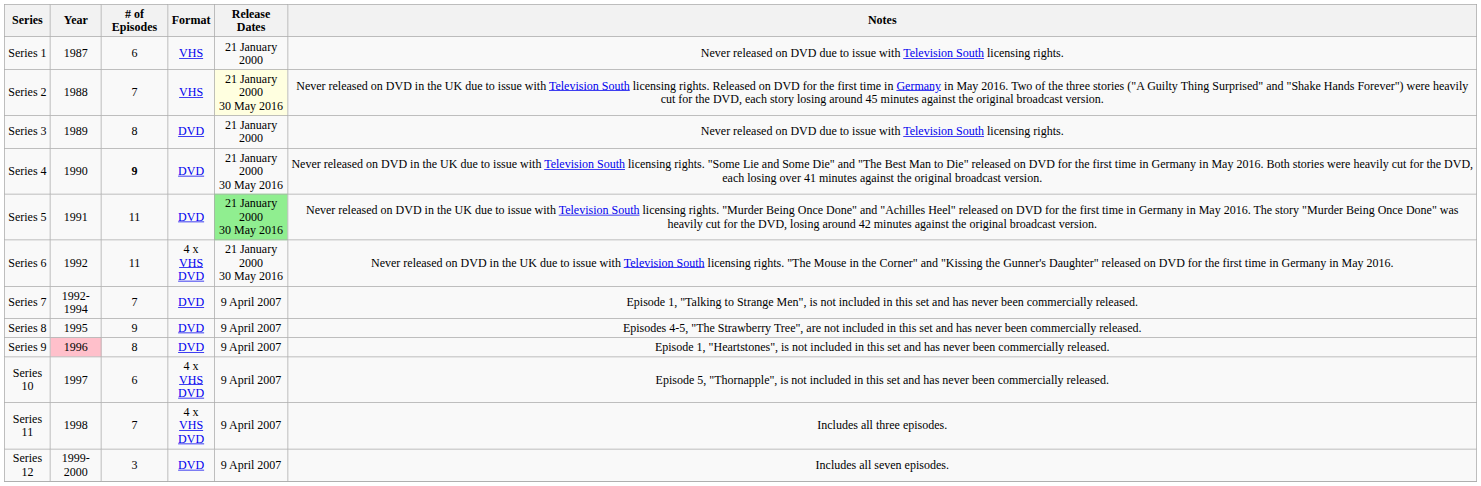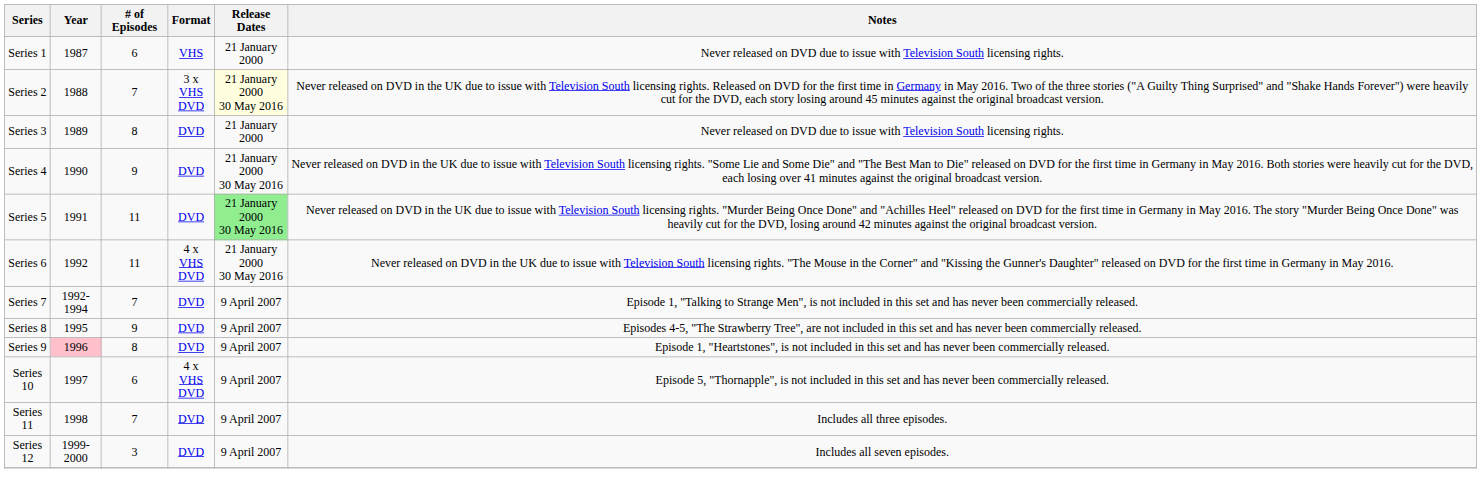(191, 92) VHS -> (191, 92) 3 x VHS DVD
(135, 171) bold -> (135, 171) normal
(191, 425) 4 x VHS DVD -> (191, 419) DVD
